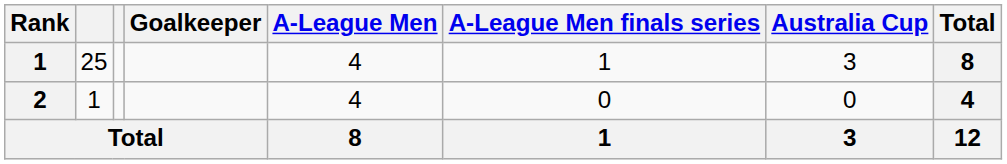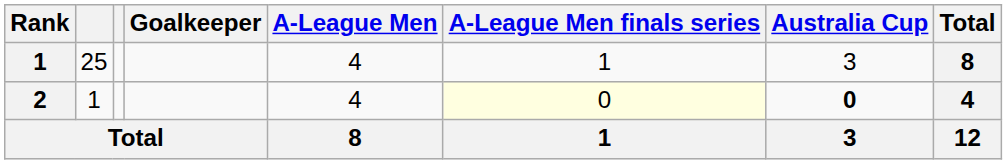(604, 100) no background -> (604, 100) lightyellow background
(850, 100) normal -> (850, 100) bold
